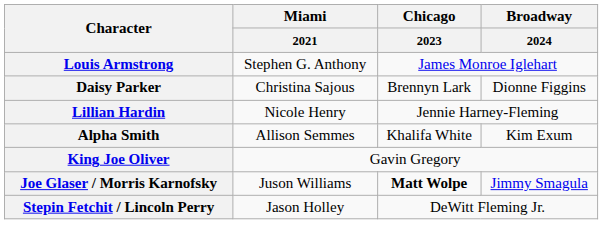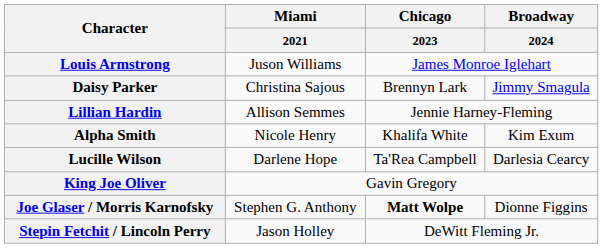(305, 64) Stephen G. Anthony -> (295, 64) Juson Williams
(539, 87) Dionne Figgins -> (541, 87) Jimmy Smagula
(305, 111) Nicole Henry -> (295, 111) Allison Semmes
(305, 135) Allison Semmes -> (295, 135) Nicole Henry
+ row: (115, 159)
(305, 183) Juson Williams -> (295, 207) Stephen G. Anthony
(539, 183) Jimmy Smagula -> (541, 207) Dionne Figgins
